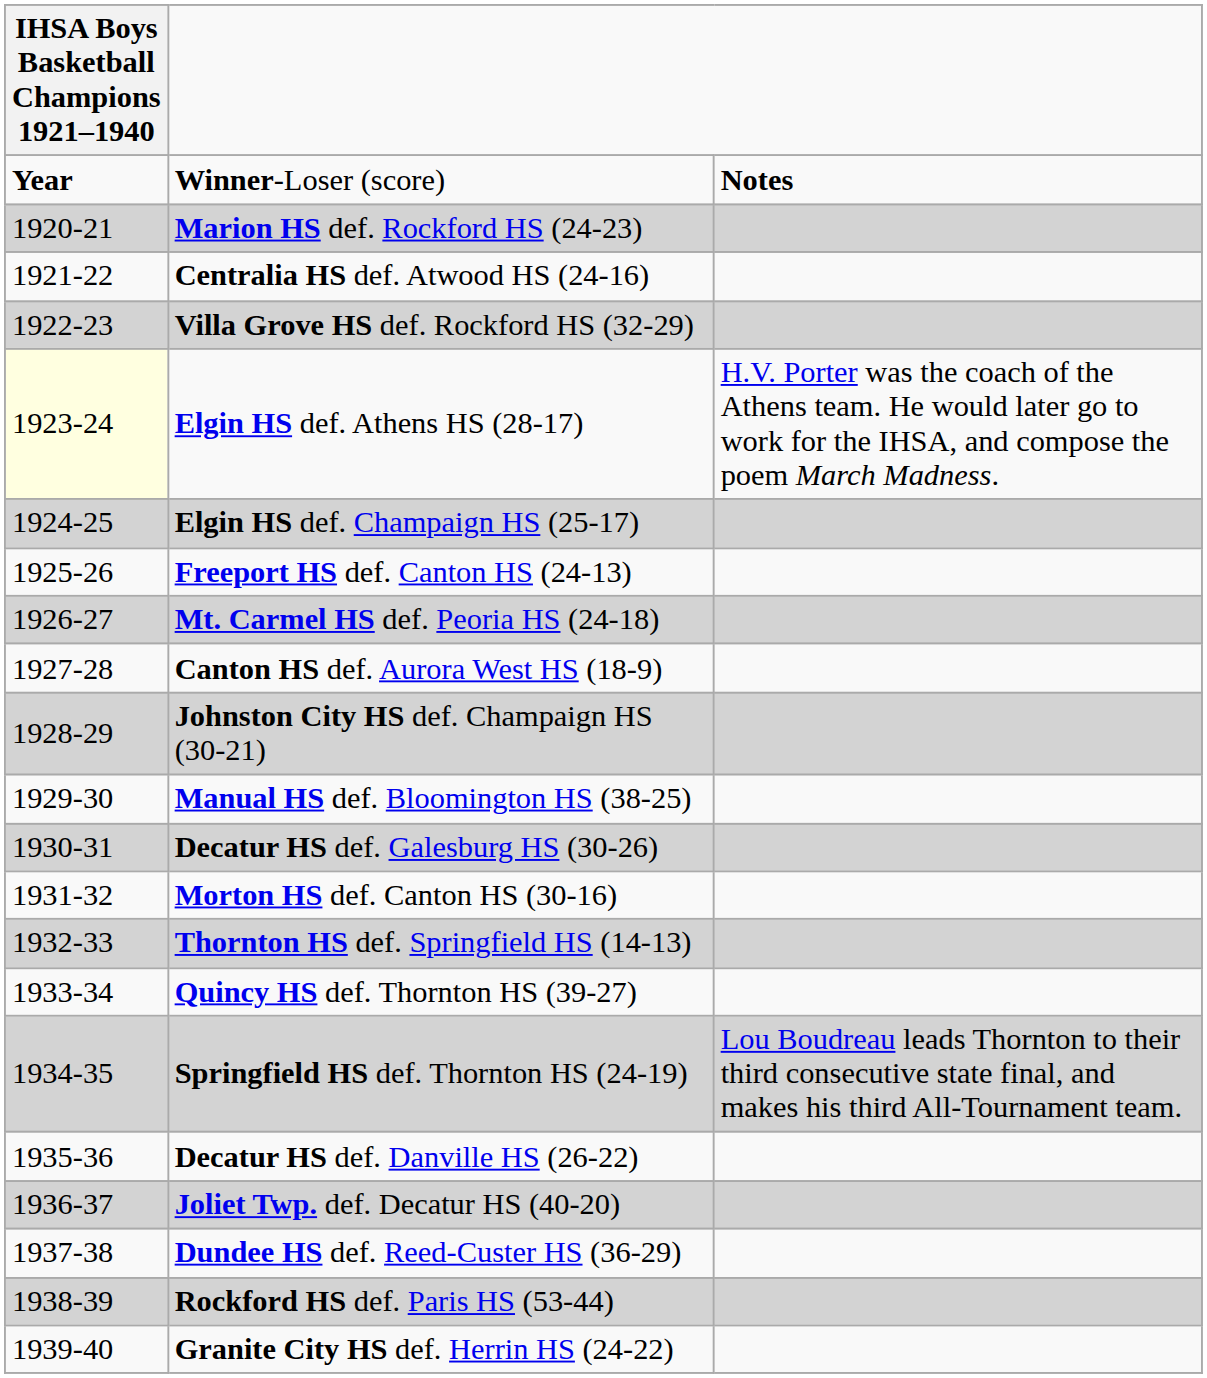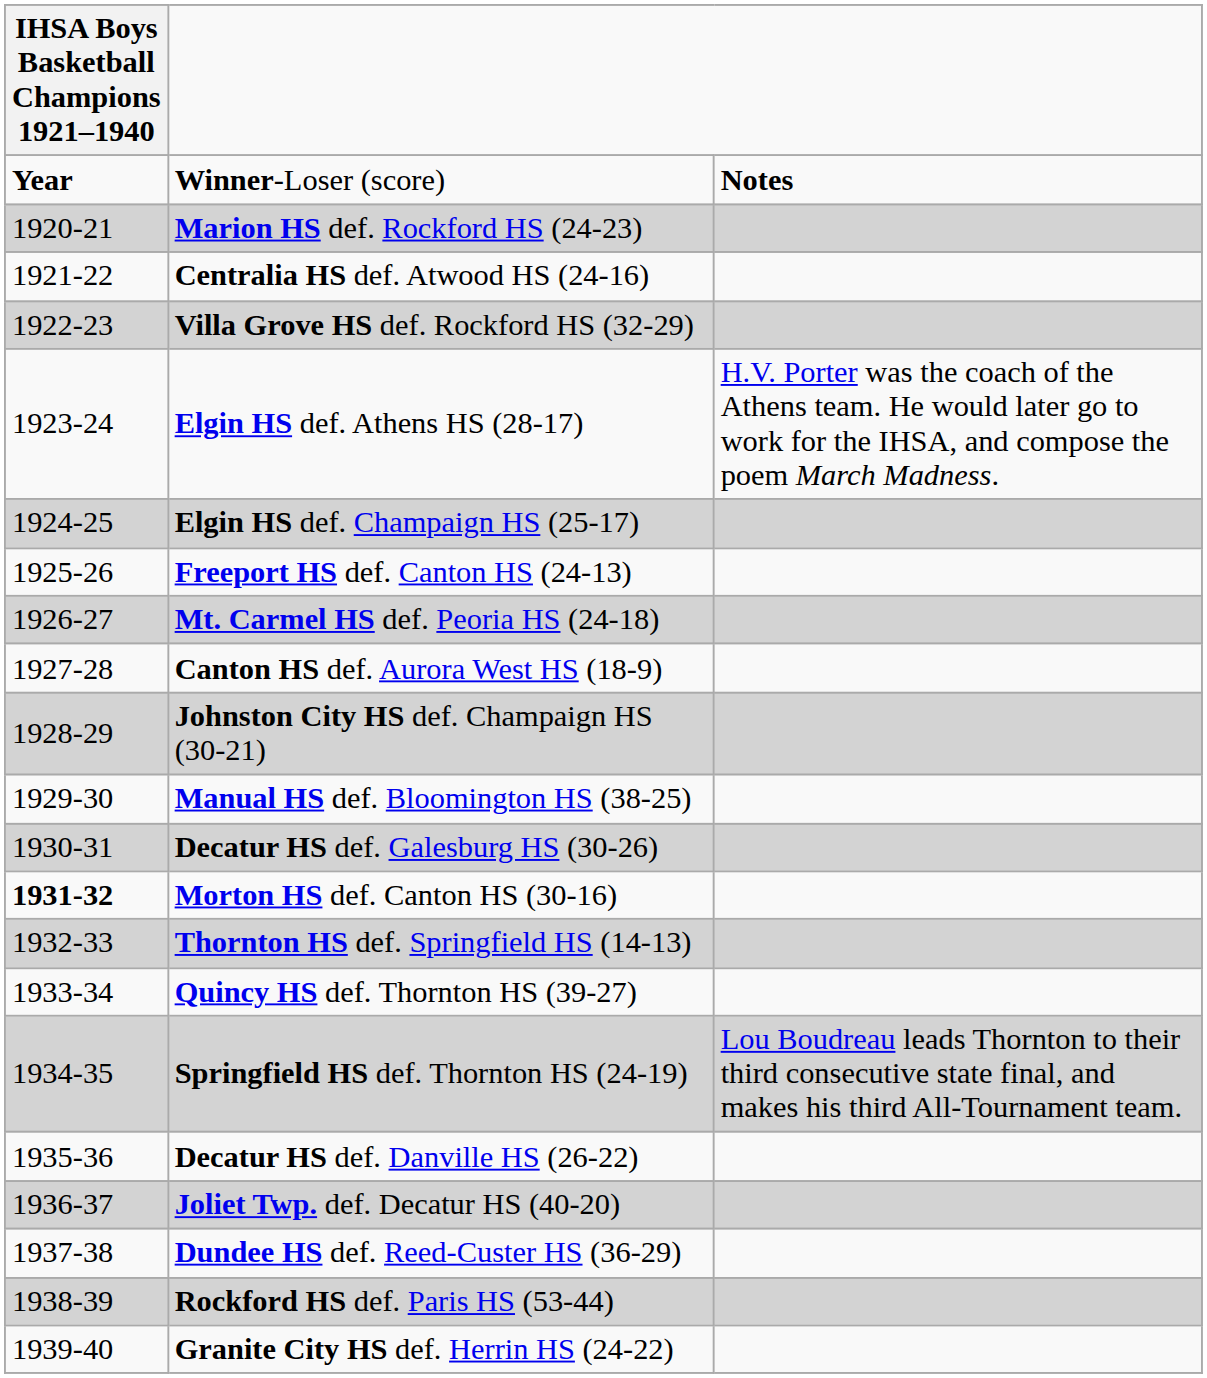(63, 423) lightyellow background -> (63, 423) no background
(63, 894) normal -> (63, 894) bold
